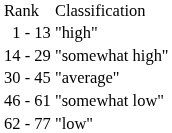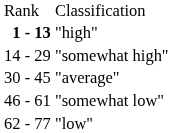(27, 33) normal -> (27, 33) bold
